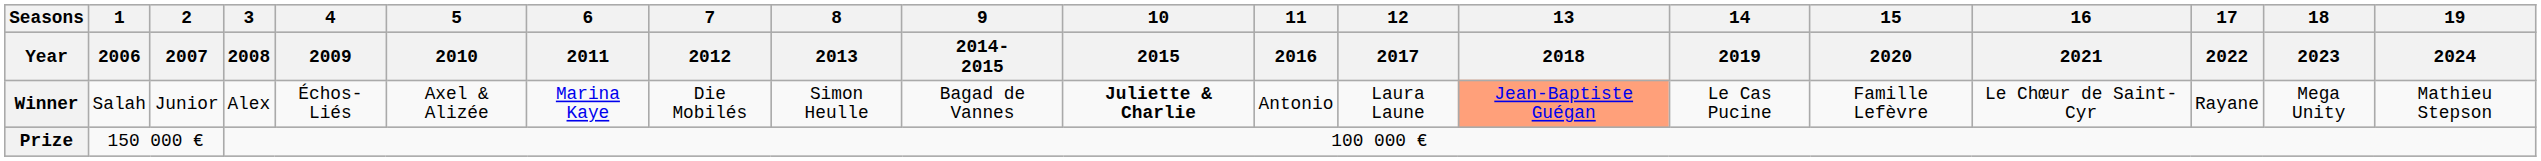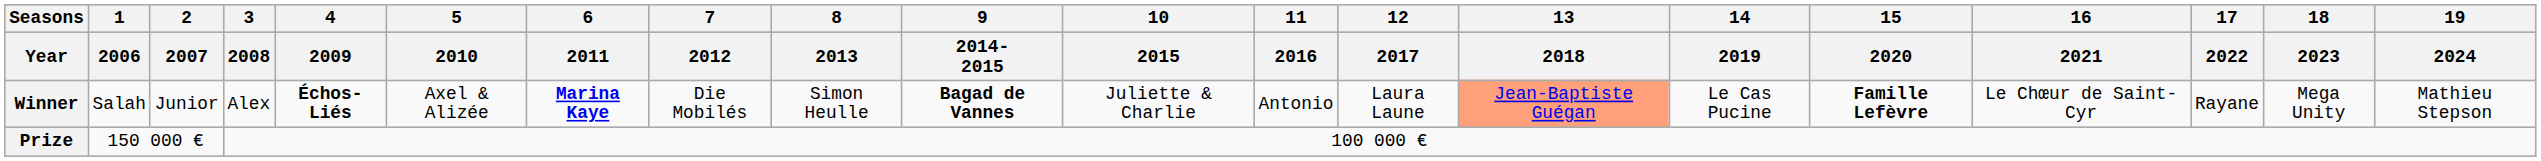(330, 104) normal -> (330, 104) bold
(588, 104) normal -> (588, 104) bold
(982, 104) normal -> (982, 104) bold
(1158, 104) bold -> (1158, 104) normal
(1891, 104) normal -> (1891, 104) bold
